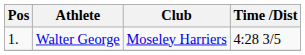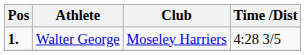(13, 38) normal -> (13, 38) bold
